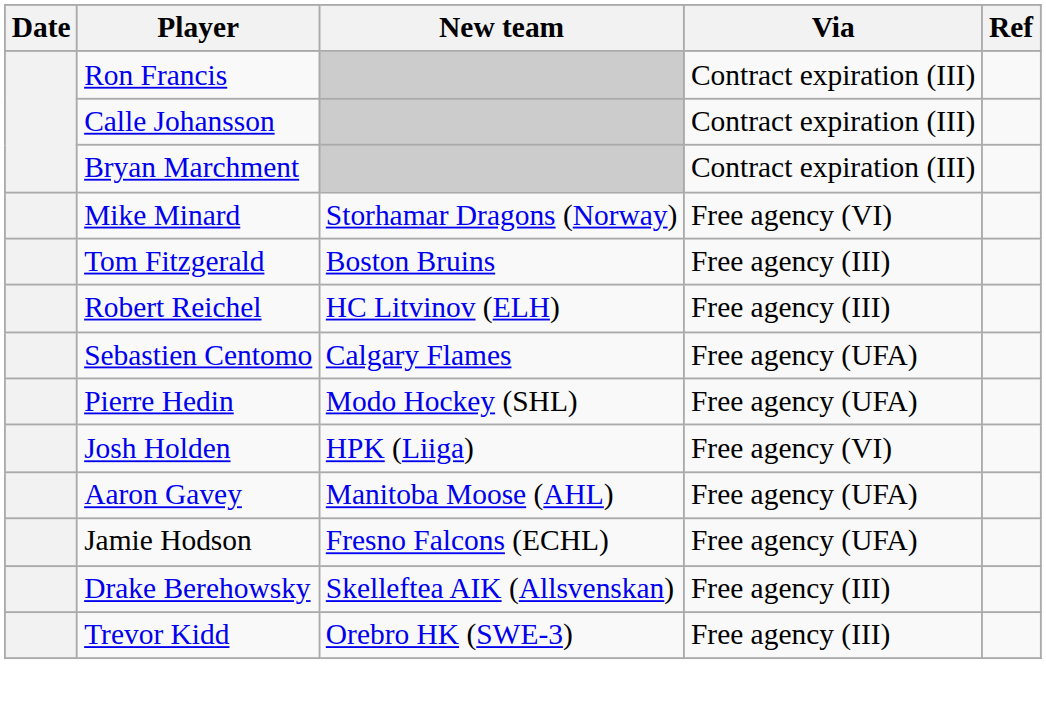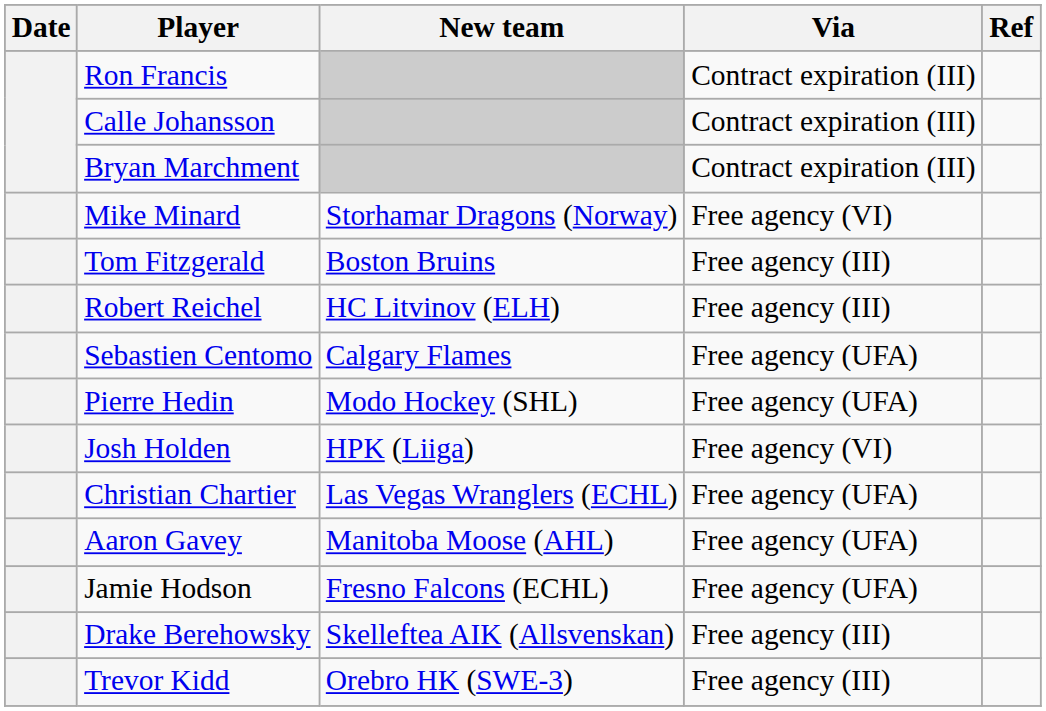+ row: (190, 494)
